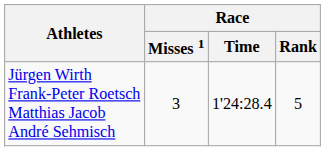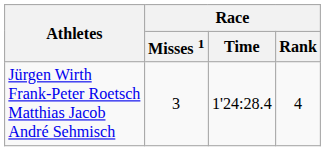(298, 104) 5 -> (298, 104) 4
